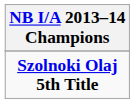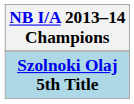(67, 74) no background -> (67, 74) lightblue background
